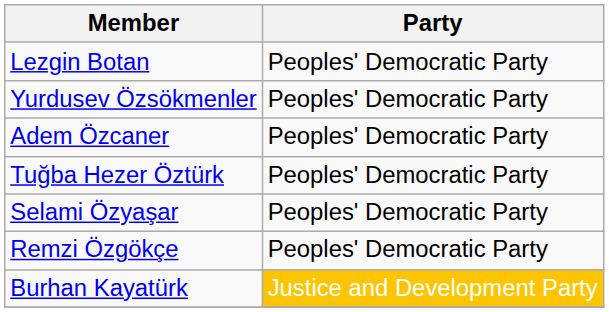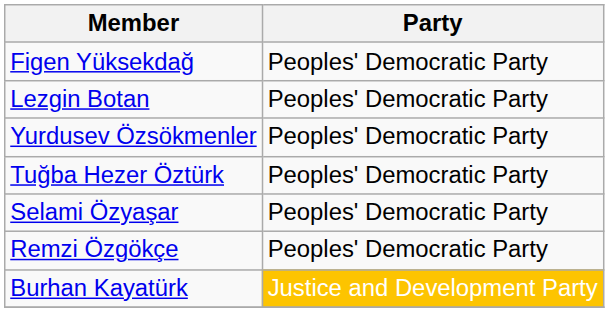+ row: (102, 61)
- row: (90, 136)
